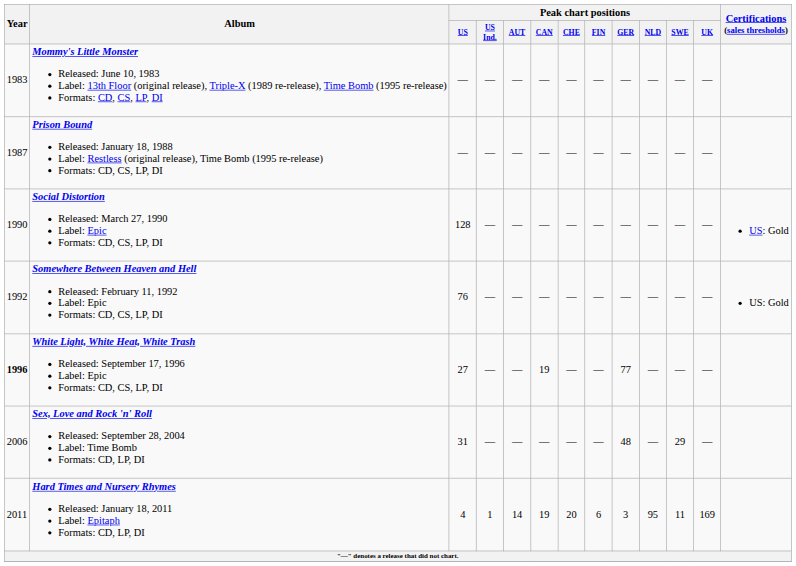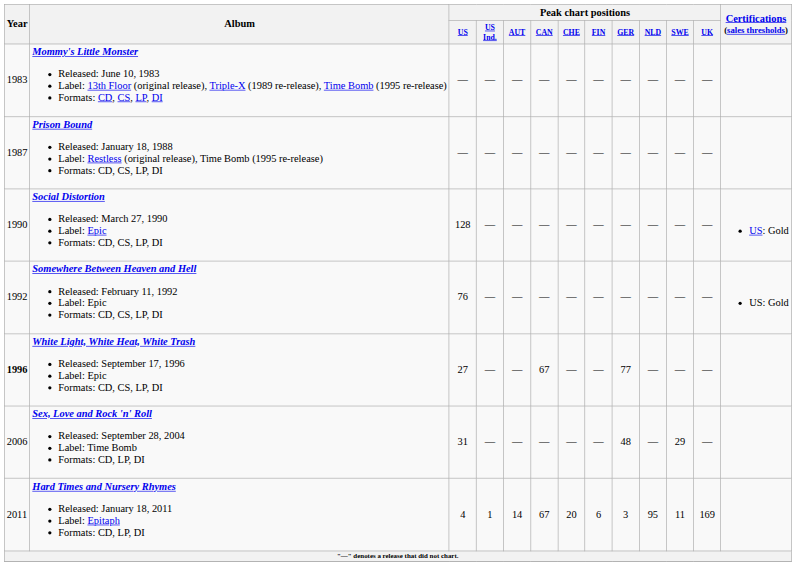(544, 370) 19 -> (544, 370) 67
(544, 514) 19 -> (544, 514) 67
